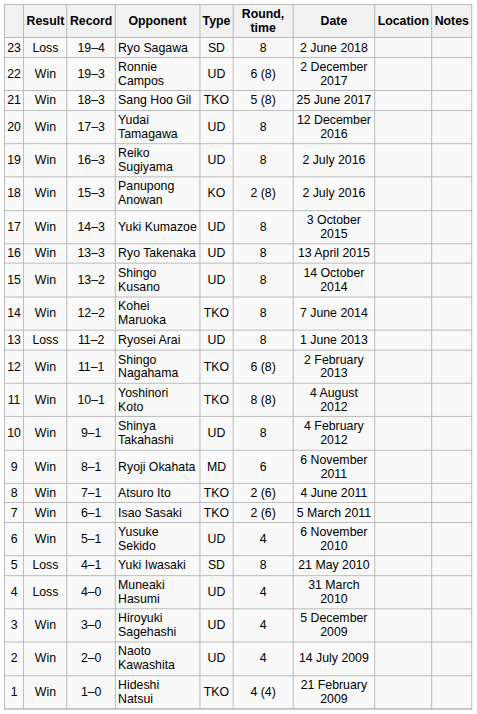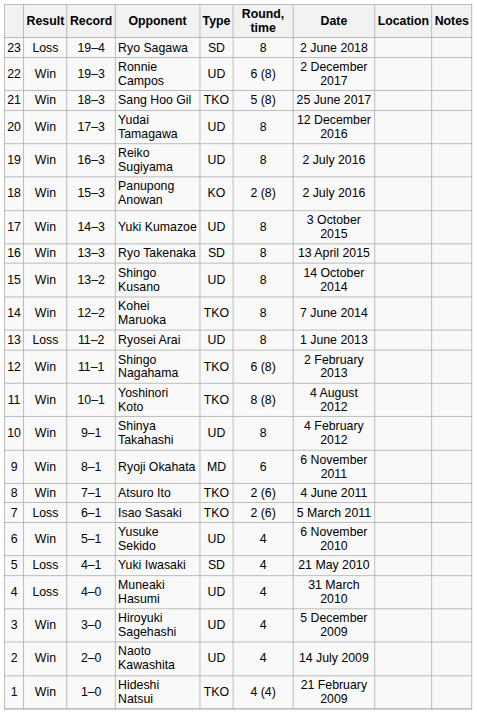(216, 253) UD -> (216, 253) SD
(45, 512) Win -> (45, 512) Loss
(263, 565) 8 -> (263, 565) 4
